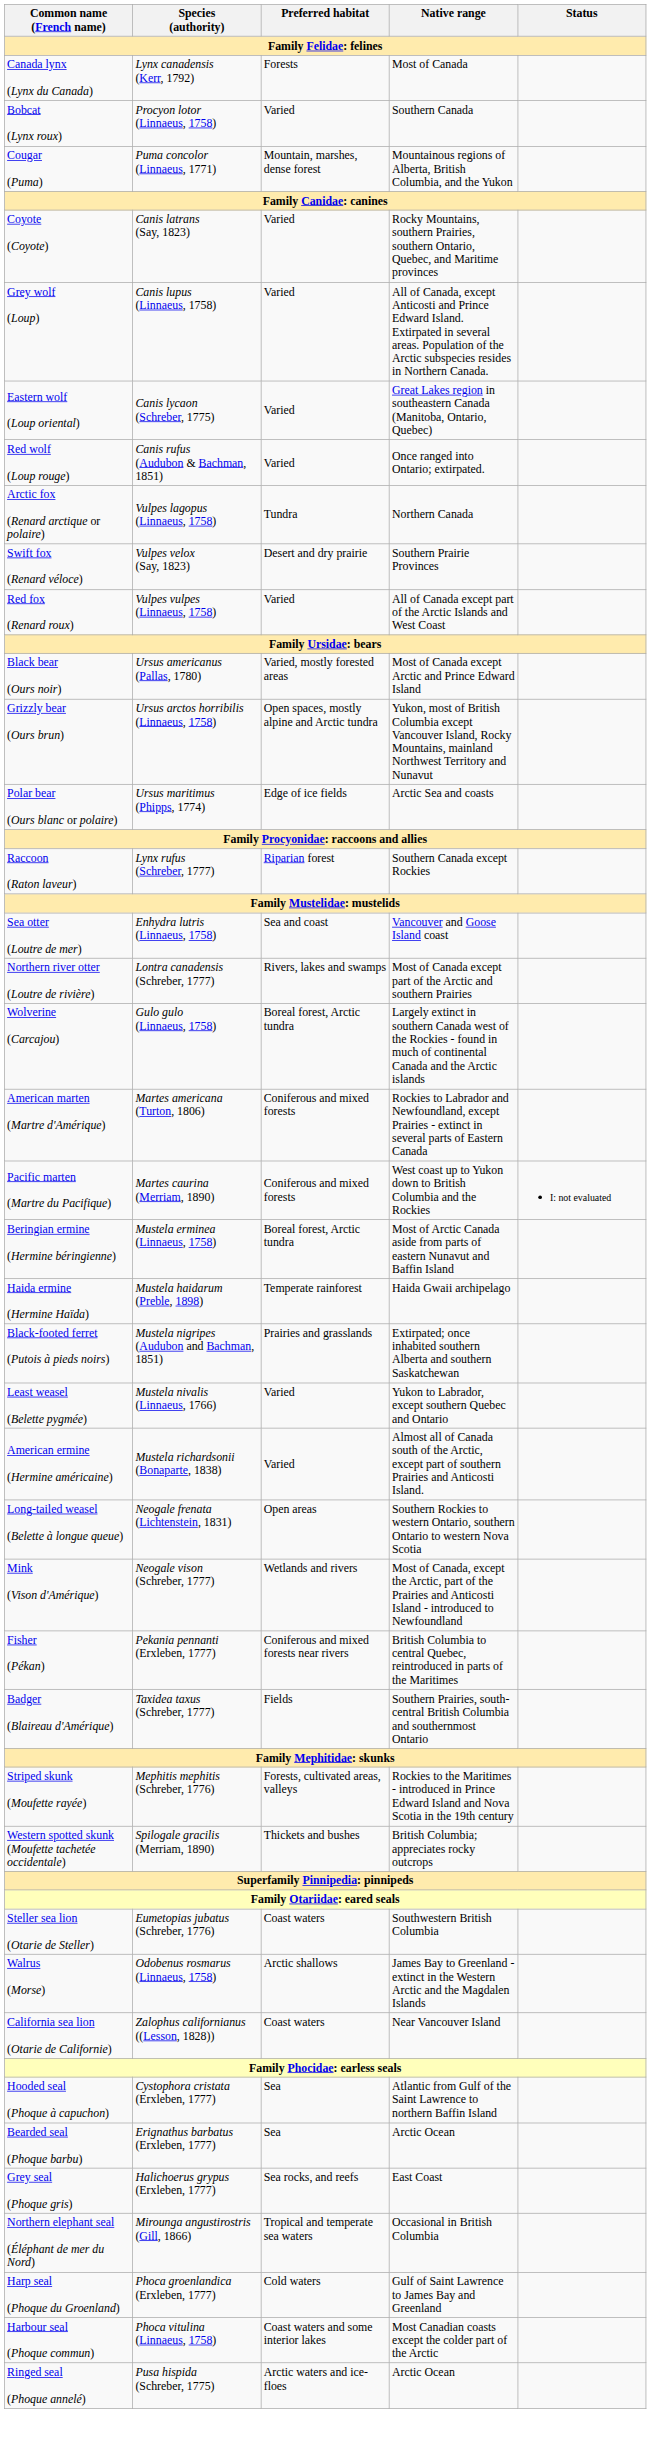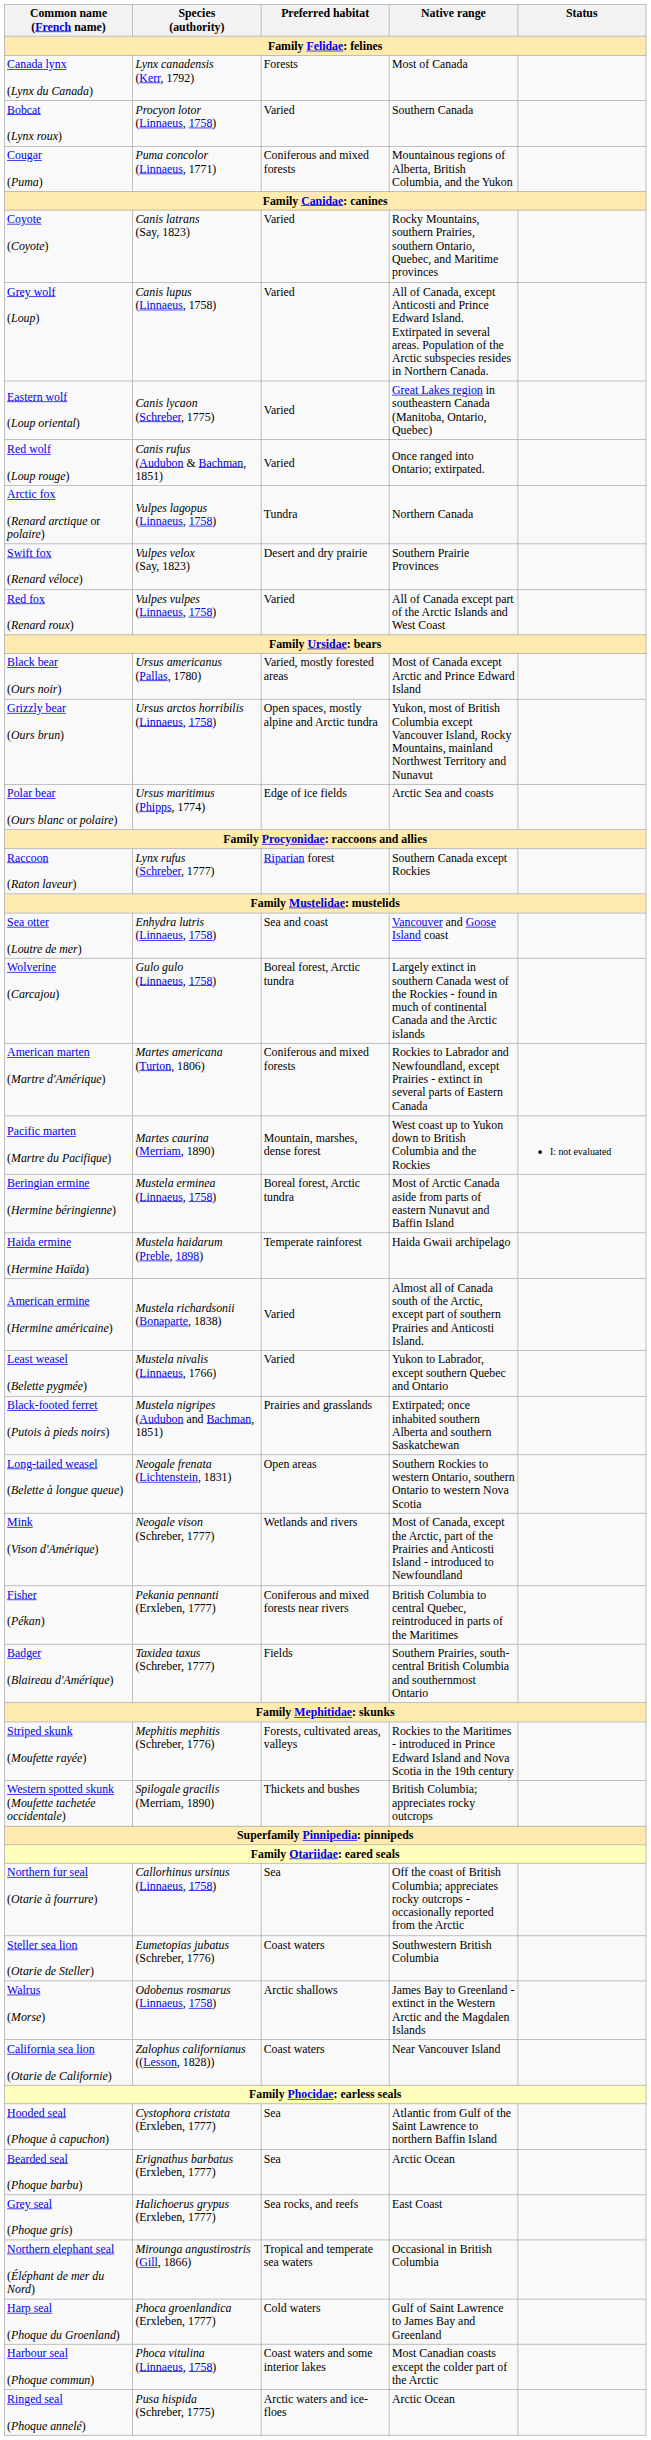(311, 162) Mountain, marshes, dense forest -> (316, 162) Coniferous and mixed forests
- row: (53, 980)
(316, 1190) Coniferous and mixed forests -> (311, 1145) Mountain, marshes, dense forest
rows swapped: (58, 1346) <-> (60, 1464)
+ row: (52, 1886)
